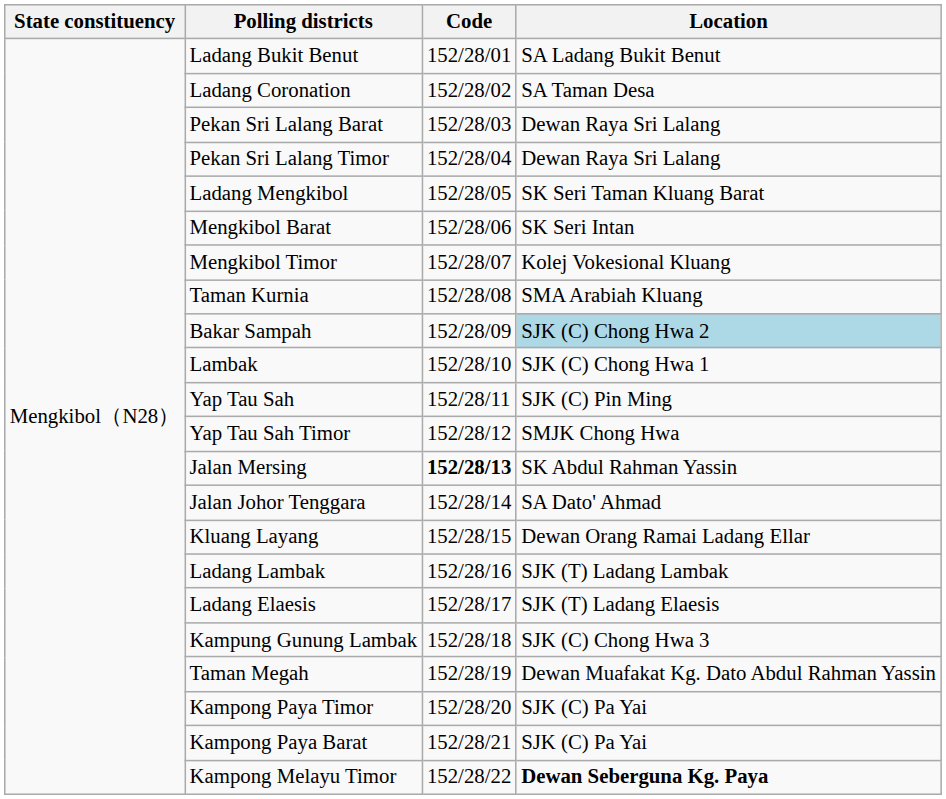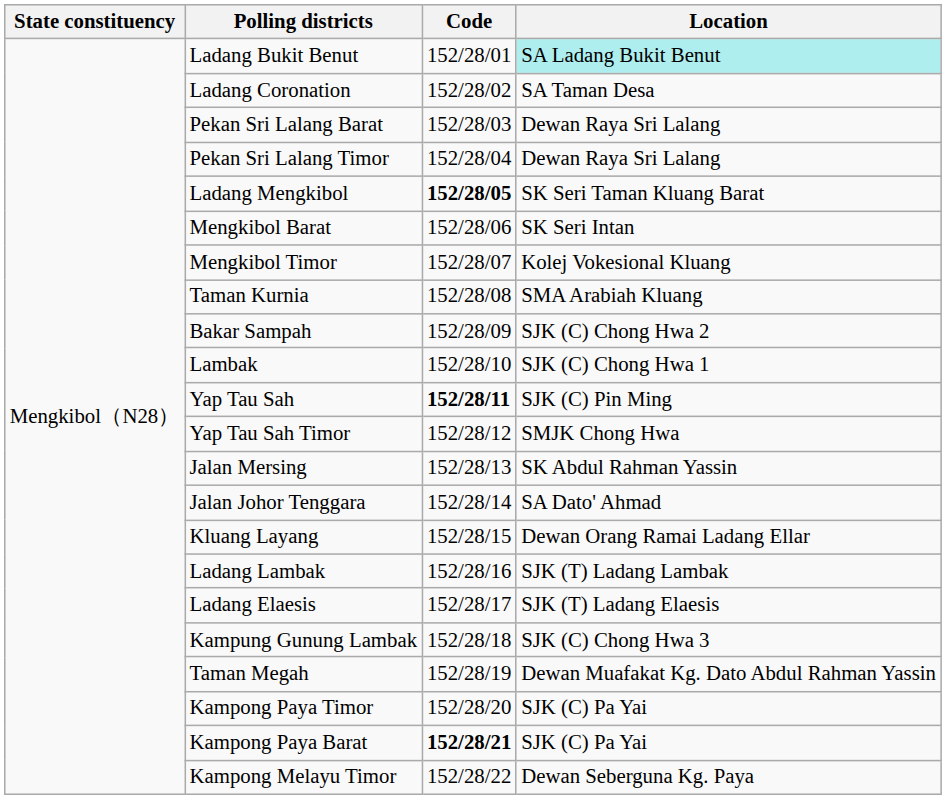(621, 55) no background -> (621, 55) paleturquoise background
(469, 192) normal -> (469, 192) bold
(615, 330) lightblue background -> (615, 330) no background
(469, 398) normal -> (469, 398) bold
(469, 467) bold -> (469, 467) normal
(469, 742) normal -> (469, 742) bold
(645, 776) bold -> (638, 776) normal
